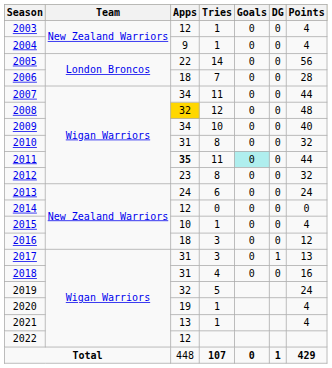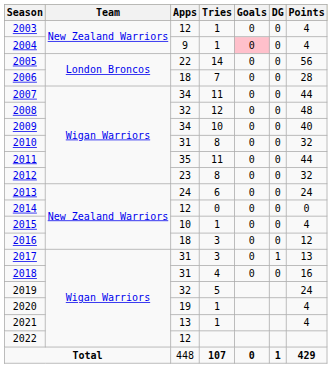(252, 45) no background -> (252, 45) pink background
(185, 110) gold background -> (185, 110) no background
(185, 159) bold -> (185, 159) normal
(252, 159) paleturquoise background -> (252, 159) no background
